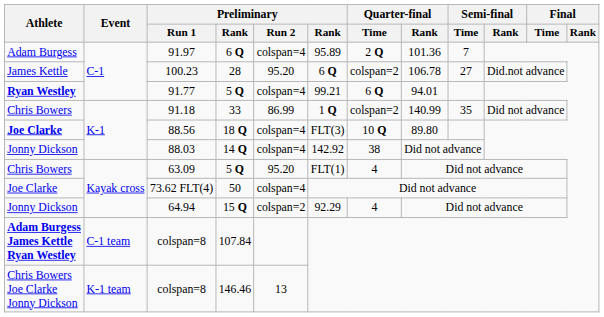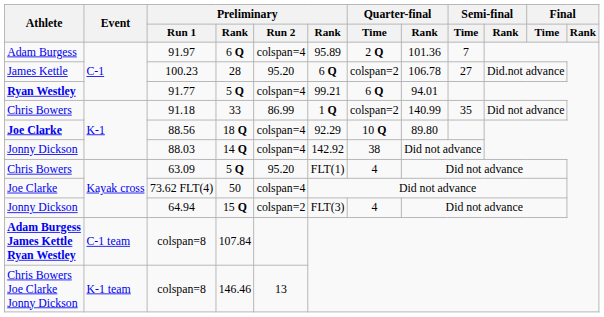(328, 130) FLT(3) -> (328, 130) 92.29
(328, 208) 92.29 -> (328, 208) FLT(3)
